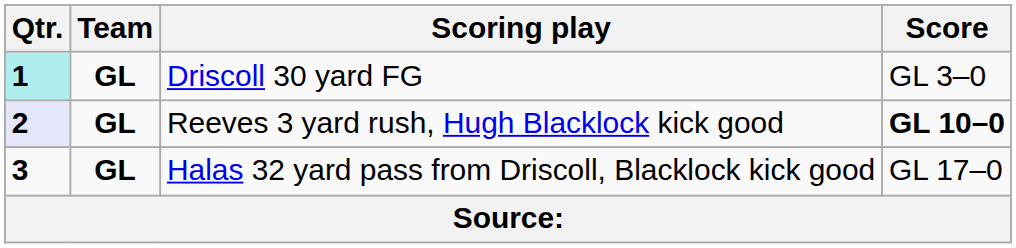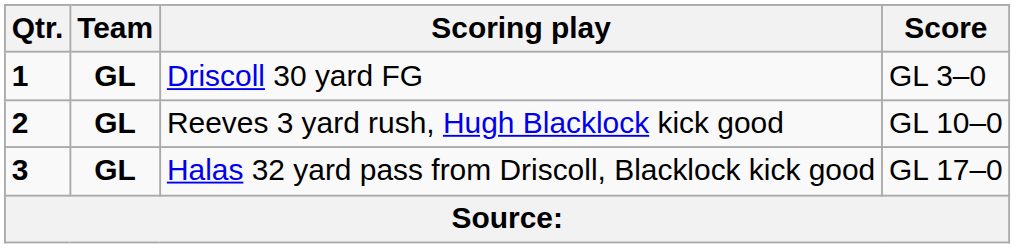(20, 75) paleturquoise background -> (20, 75) no background
(20, 123) lavender background -> (20, 123) no background
(947, 123) bold -> (946, 123) normal
